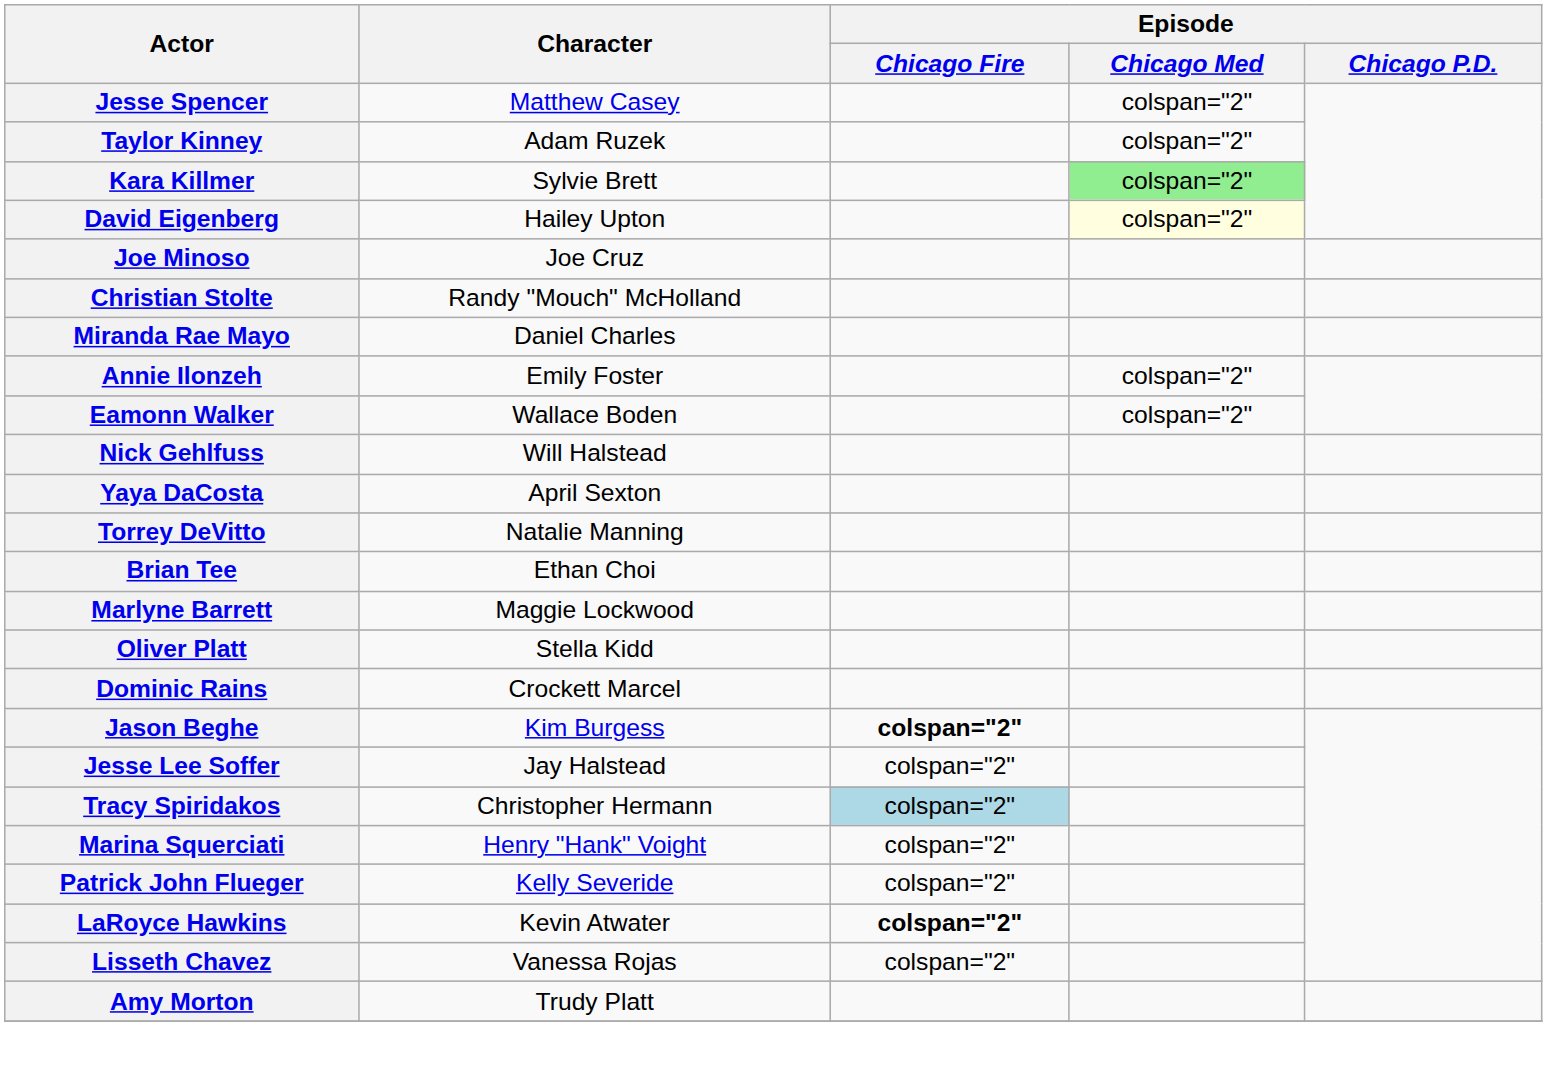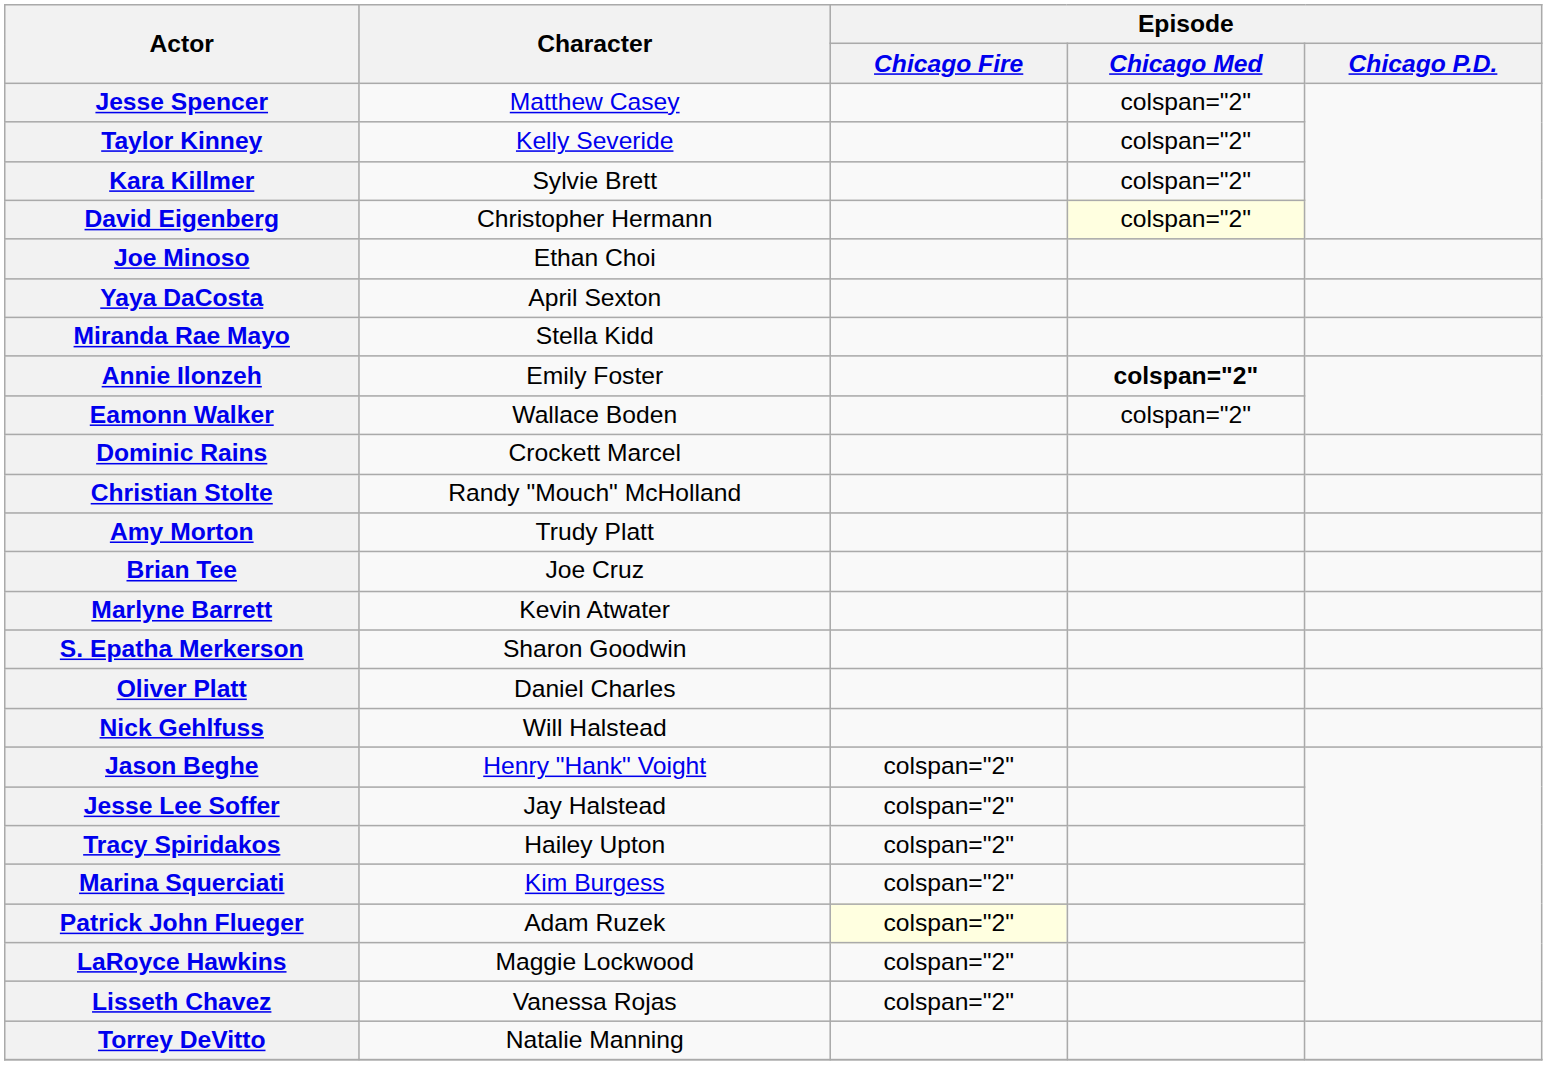(595, 141) Adam Ruzek -> (595, 141) Kelly Severide
(1187, 180) lightgreen background -> (1186, 180) no background
(595, 219) Hailey Upton -> (595, 219) Christopher Hermann
(595, 258) Joe Cruz -> (595, 258) Ethan Choi
rows swapped: (182, 297) <-> (182, 492)
(595, 336) Daniel Charles -> (595, 336) Stella Kidd
(1187, 375) normal -> (1186, 375) bold
rows swapped: (182, 453) <-> (182, 688)
rows swapped: (182, 532) <-> (182, 1000)
(595, 571) Ethan Choi -> (595, 571) Joe Cruz
(595, 610) Maggie Lockwood -> (595, 610) Kevin Atwater
+ row: (182, 649)
(595, 649) Stella Kidd -> (595, 688) Daniel Charles
(595, 727) Kim Burgess -> (595, 766) Henry "Hank" Voight
(950, 727) bold -> (949, 766) normal
(595, 805) Christopher Hermann -> (595, 844) Hailey Upton
(950, 805) lightblue background -> (949, 844) no background
(595, 844) Henry "Hank" Voight -> (595, 883) Kim Burgess
(595, 883) Kelly Severide -> (595, 922) Adam Ruzek
(950, 883) no background -> (949, 922) lightyellow background
(595, 922) Kevin Atwater -> (595, 961) Maggie Lockwood
(950, 922) bold -> (949, 961) normal
